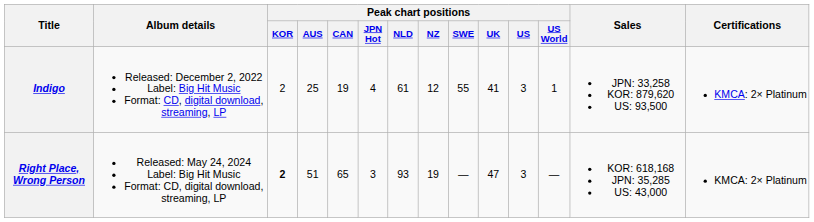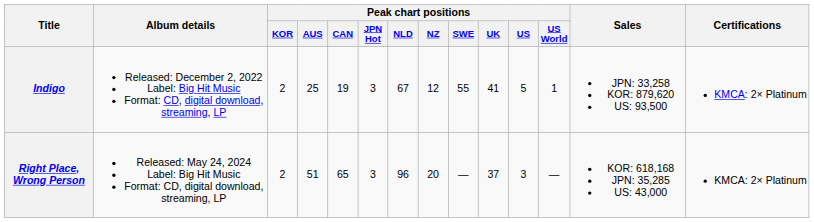(373, 89) 4 -> (373, 89) 3
(403, 89) 61 -> (403, 89) 67
(523, 89) 3 -> (523, 89) 5
(283, 174) bold -> (283, 174) normal
(403, 174) 93 -> (403, 174) 96
(433, 174) 19 -> (433, 174) 20
(493, 174) 47 -> (493, 174) 37
